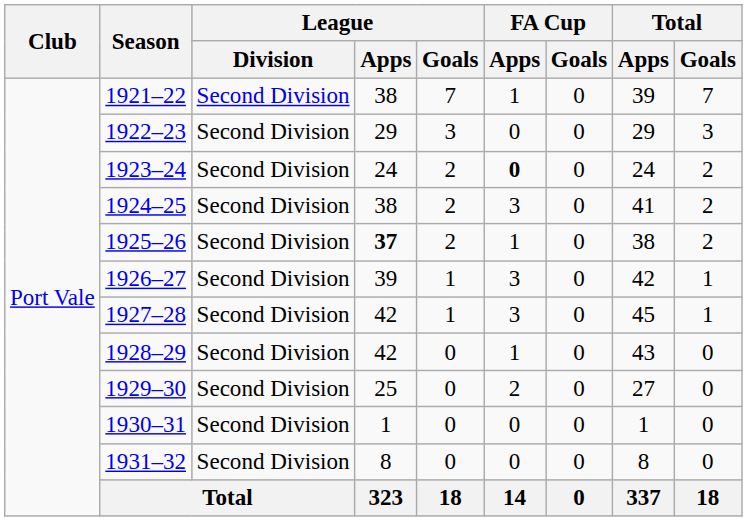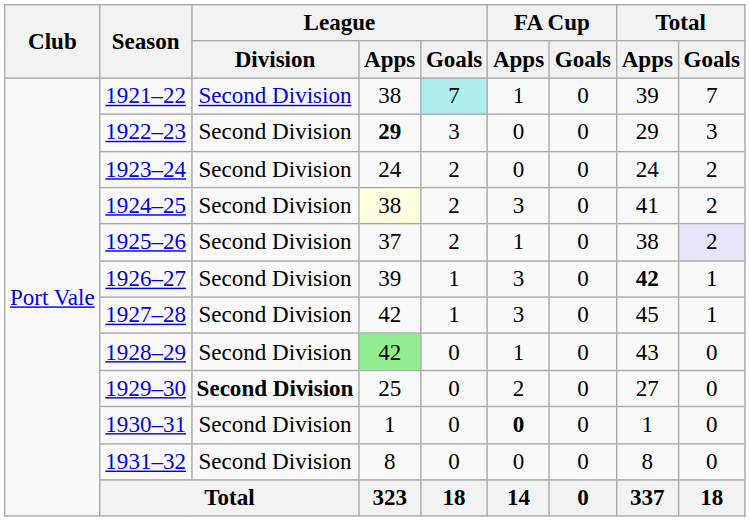(450, 95) no background -> (454, 95) paleturquoise background
(386, 132) normal -> (390, 132) bold
(515, 168) bold -> (518, 168) normal
(386, 205) no background -> (390, 205) lightyellow background
(386, 242) bold -> (390, 242) normal
(708, 242) no background -> (712, 242) lavender background
(643, 278) normal -> (647, 278) bold
(386, 351) no background -> (390, 351) lightgreen background
(273, 388) normal -> (275, 388) bold
(515, 424) normal -> (518, 424) bold
